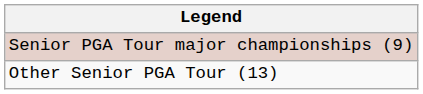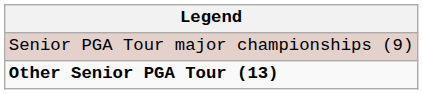(144, 75) normal -> (144, 75) bold
